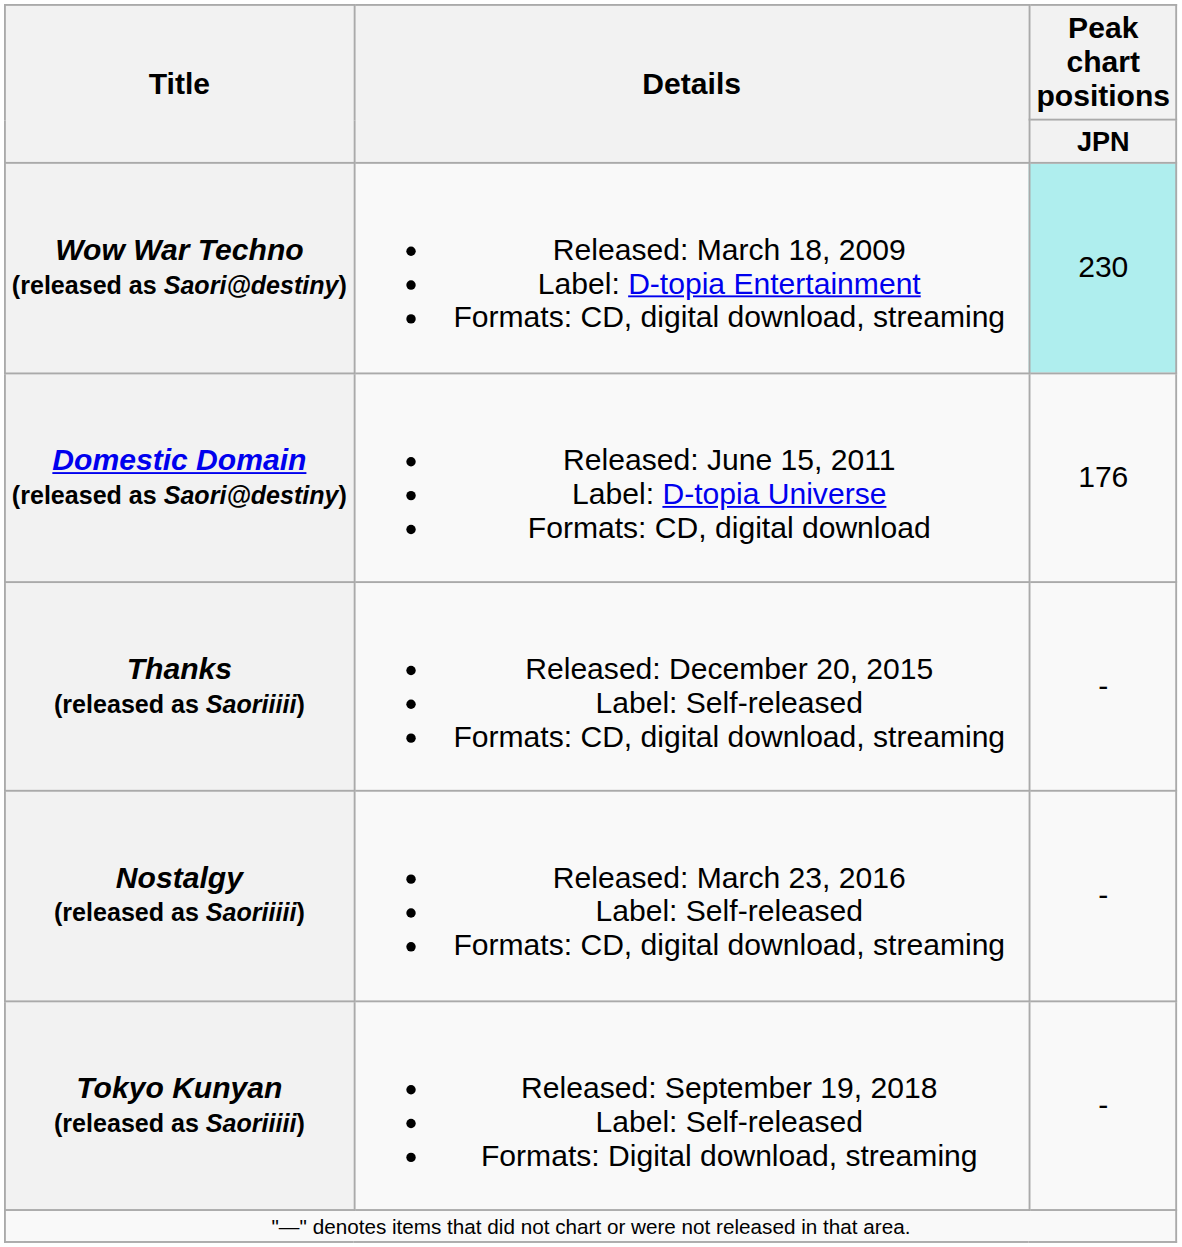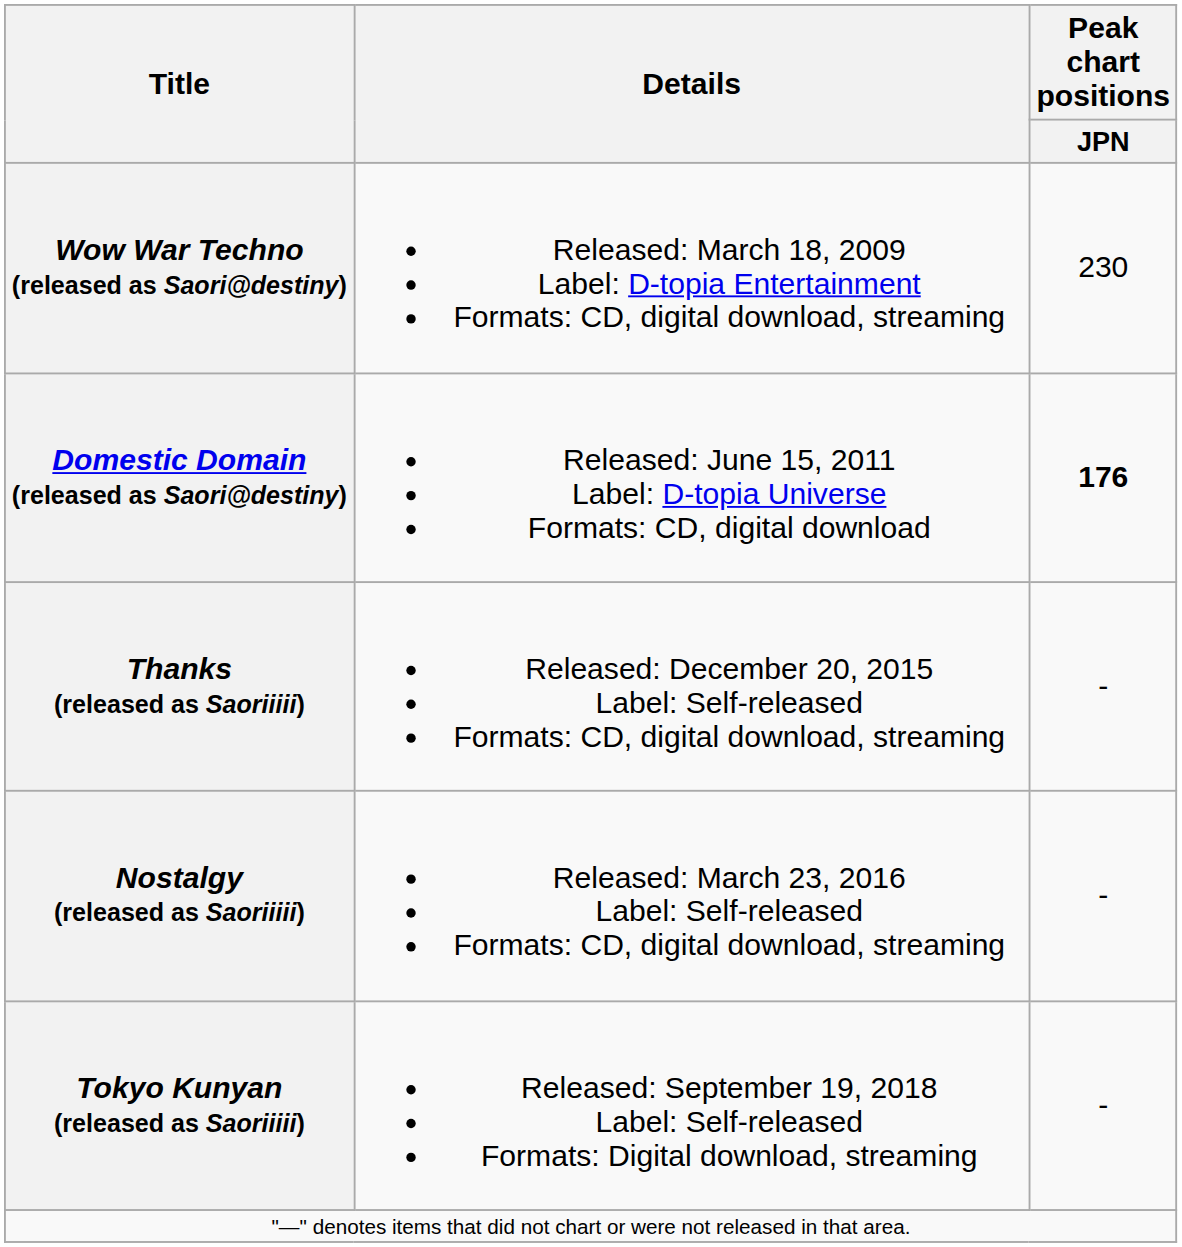(1103, 267) paleturquoise background -> (1103, 267) no background
(1103, 476) normal -> (1103, 476) bold
